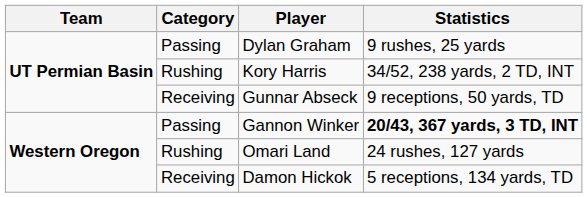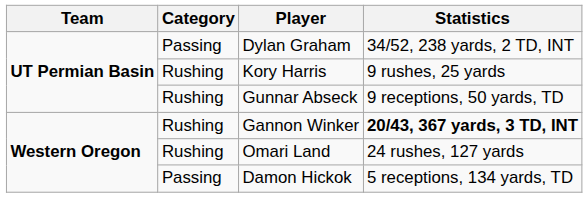(436, 45) 9 rushes, 25 yards -> (470, 45) 34/52, 238 yards, 2 TD, INT
(470, 71) 34/52, 238 yards, 2 TD, INT -> (436, 71) 9 rushes, 25 yards
(198, 98) Receiving -> (193, 98) Rushing
(191, 125) Passing -> (193, 125) Rushing
(198, 178) Receiving -> (192, 178) Passing
